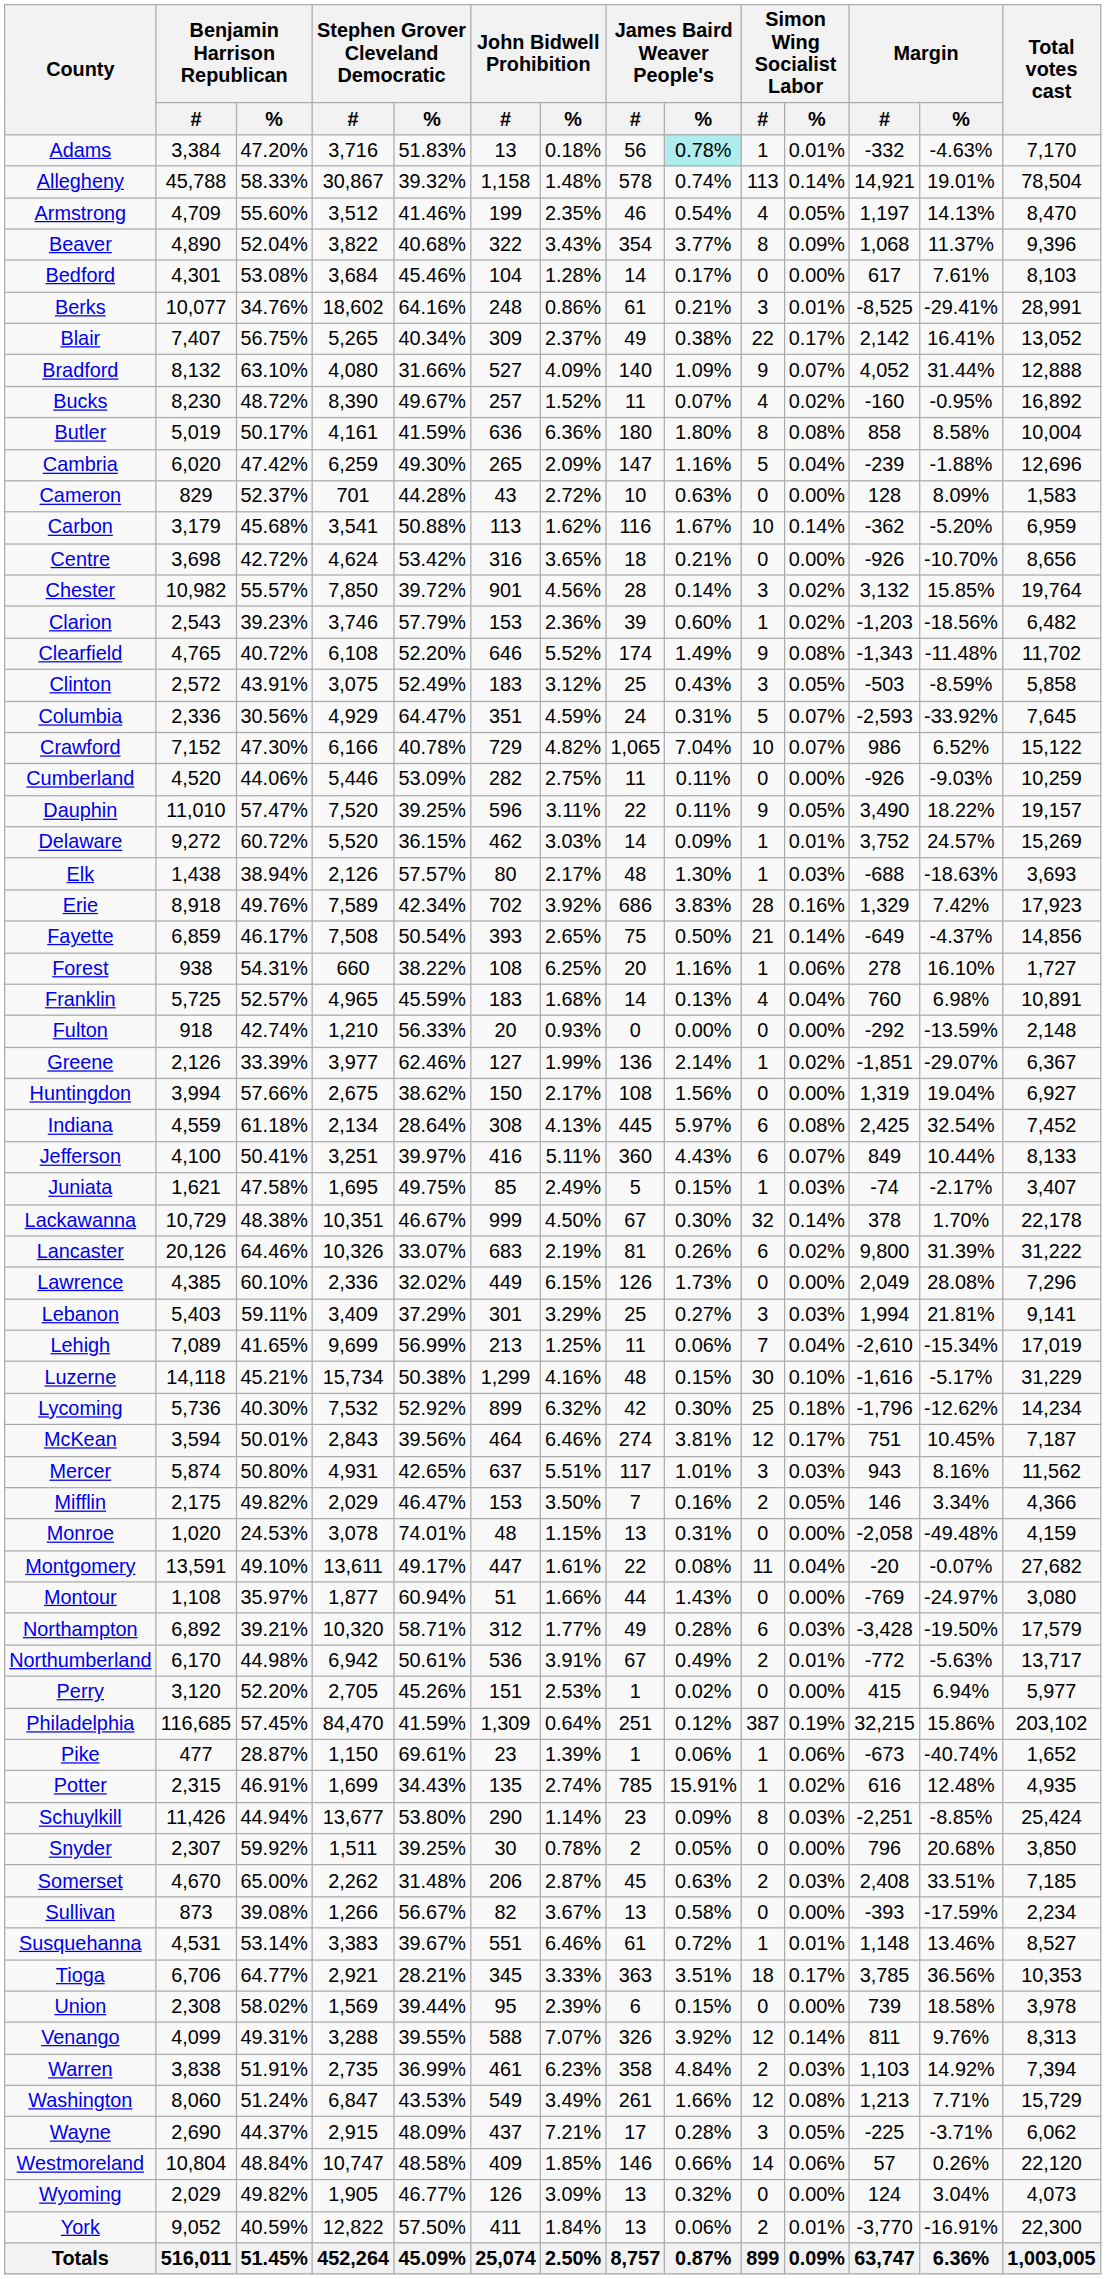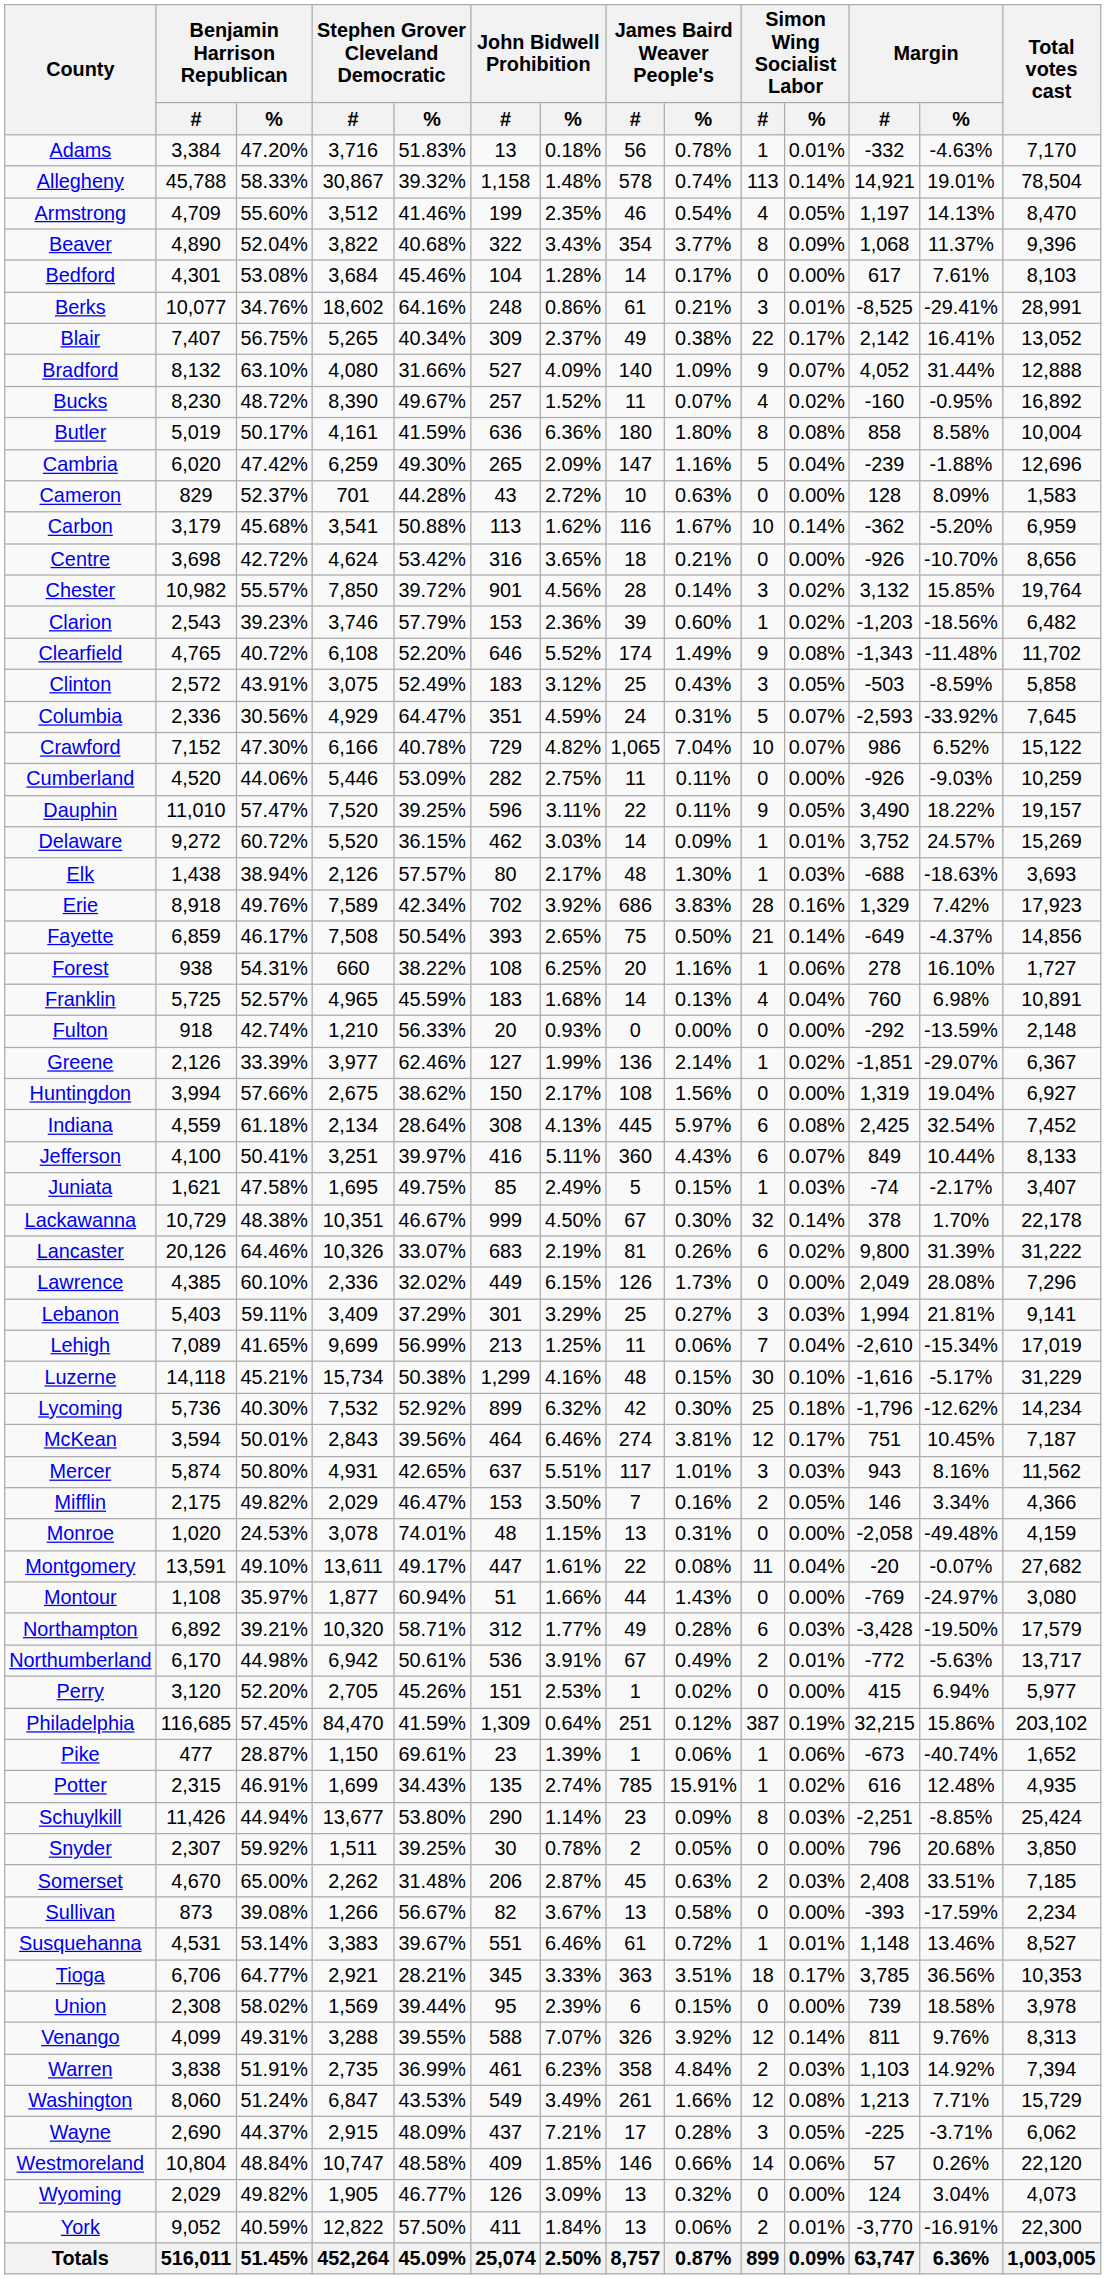(703, 150) paleturquoise background -> (703, 150) no background
